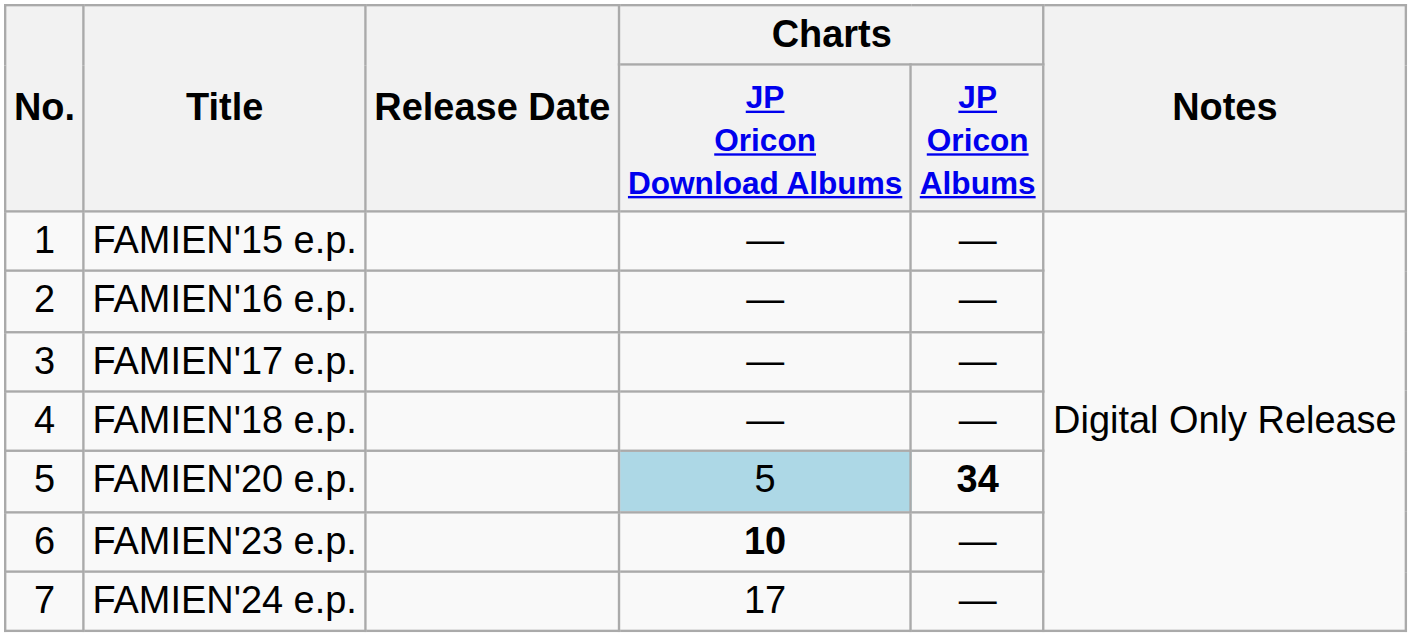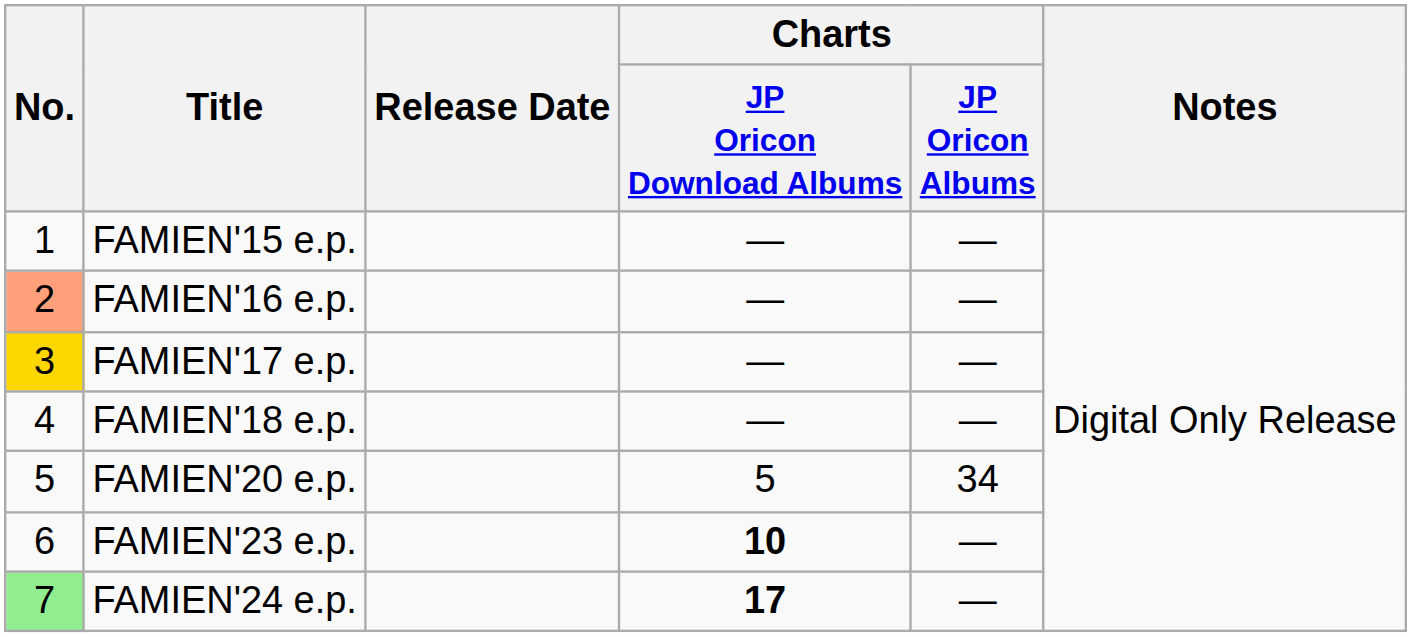(44, 300) no background -> (44, 300) lightsalmon background
(44, 360) no background -> (44, 360) gold background
(765, 480) lightblue background -> (765, 480) no background
(978, 480) bold -> (978, 480) normal
(44, 600) no background -> (44, 600) lightgreen background
(765, 600) normal -> (765, 600) bold
